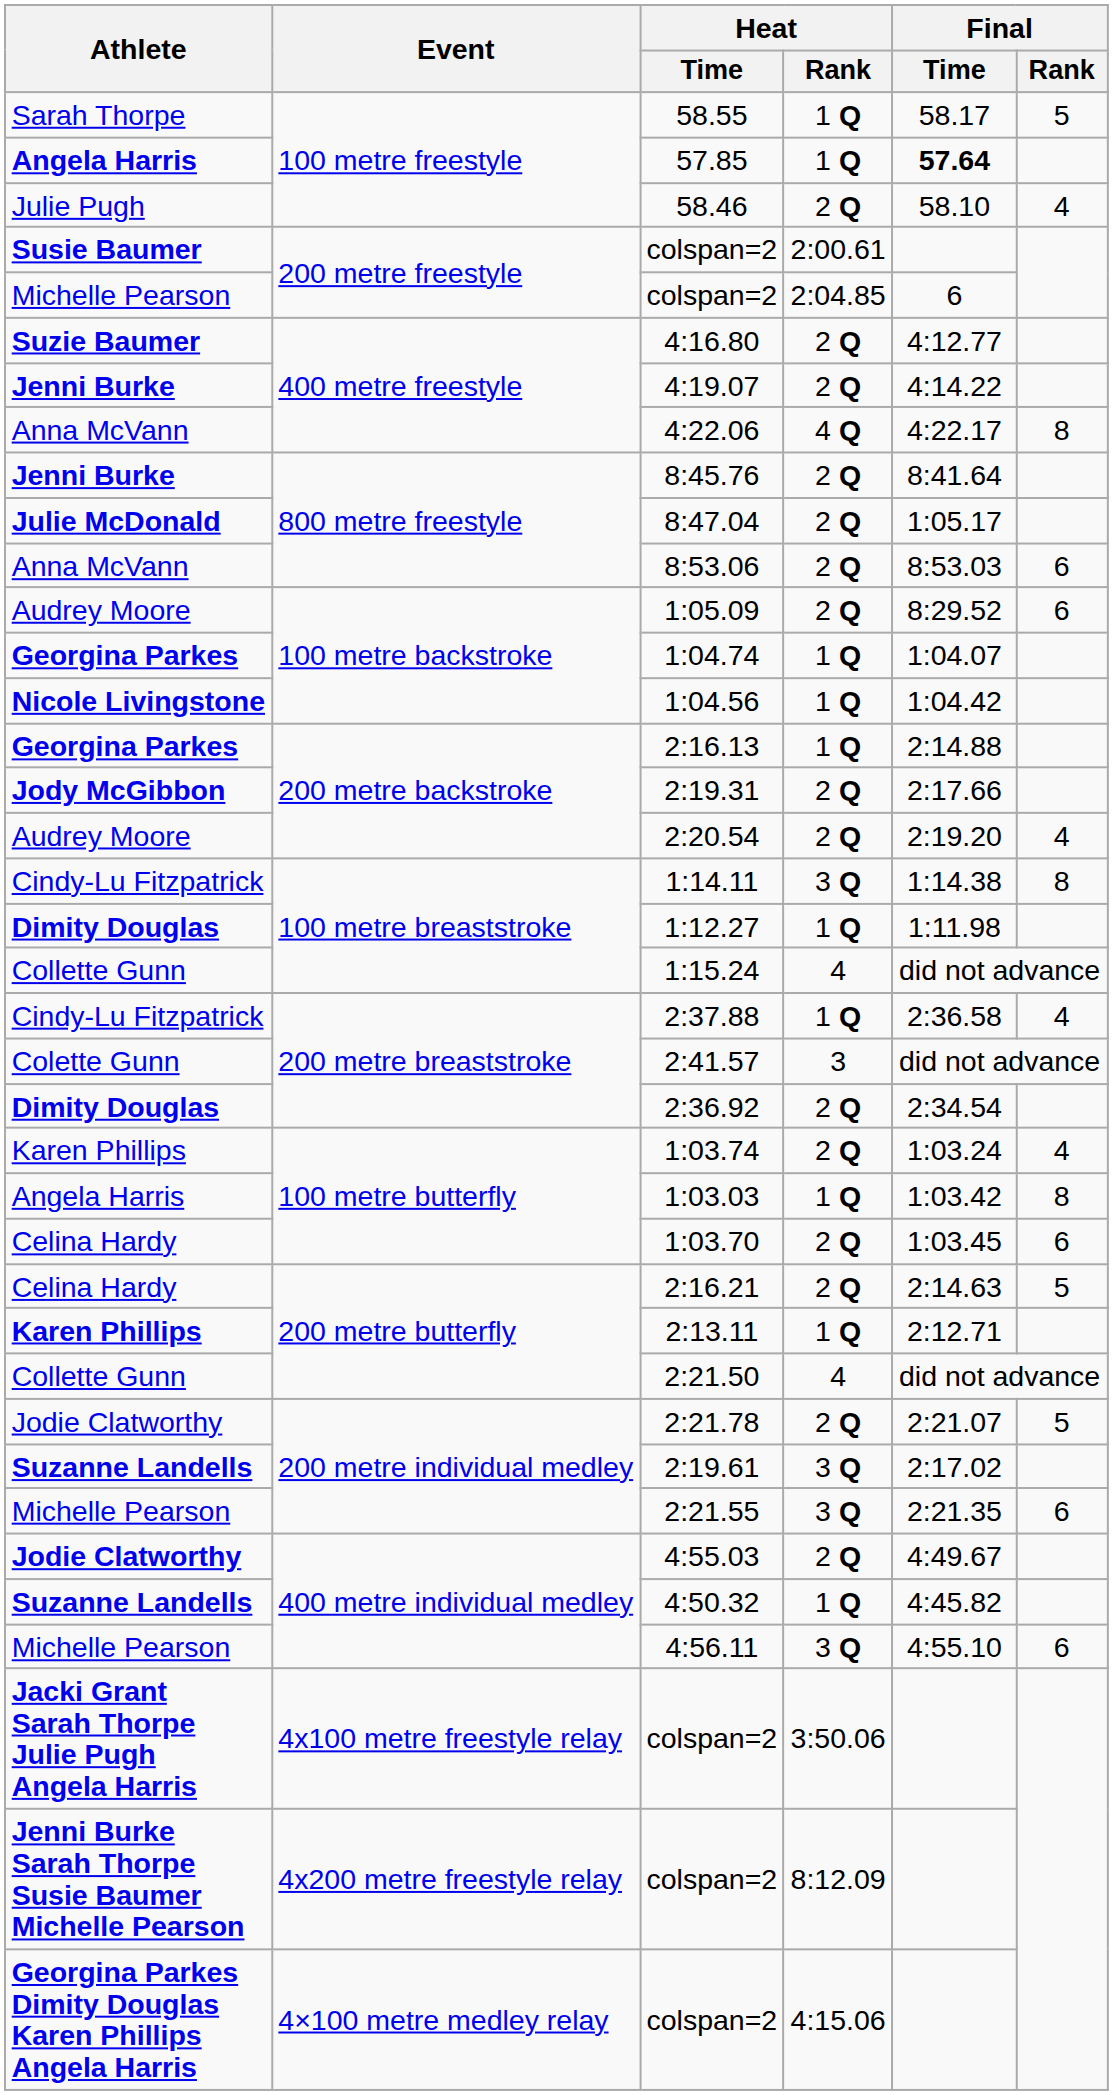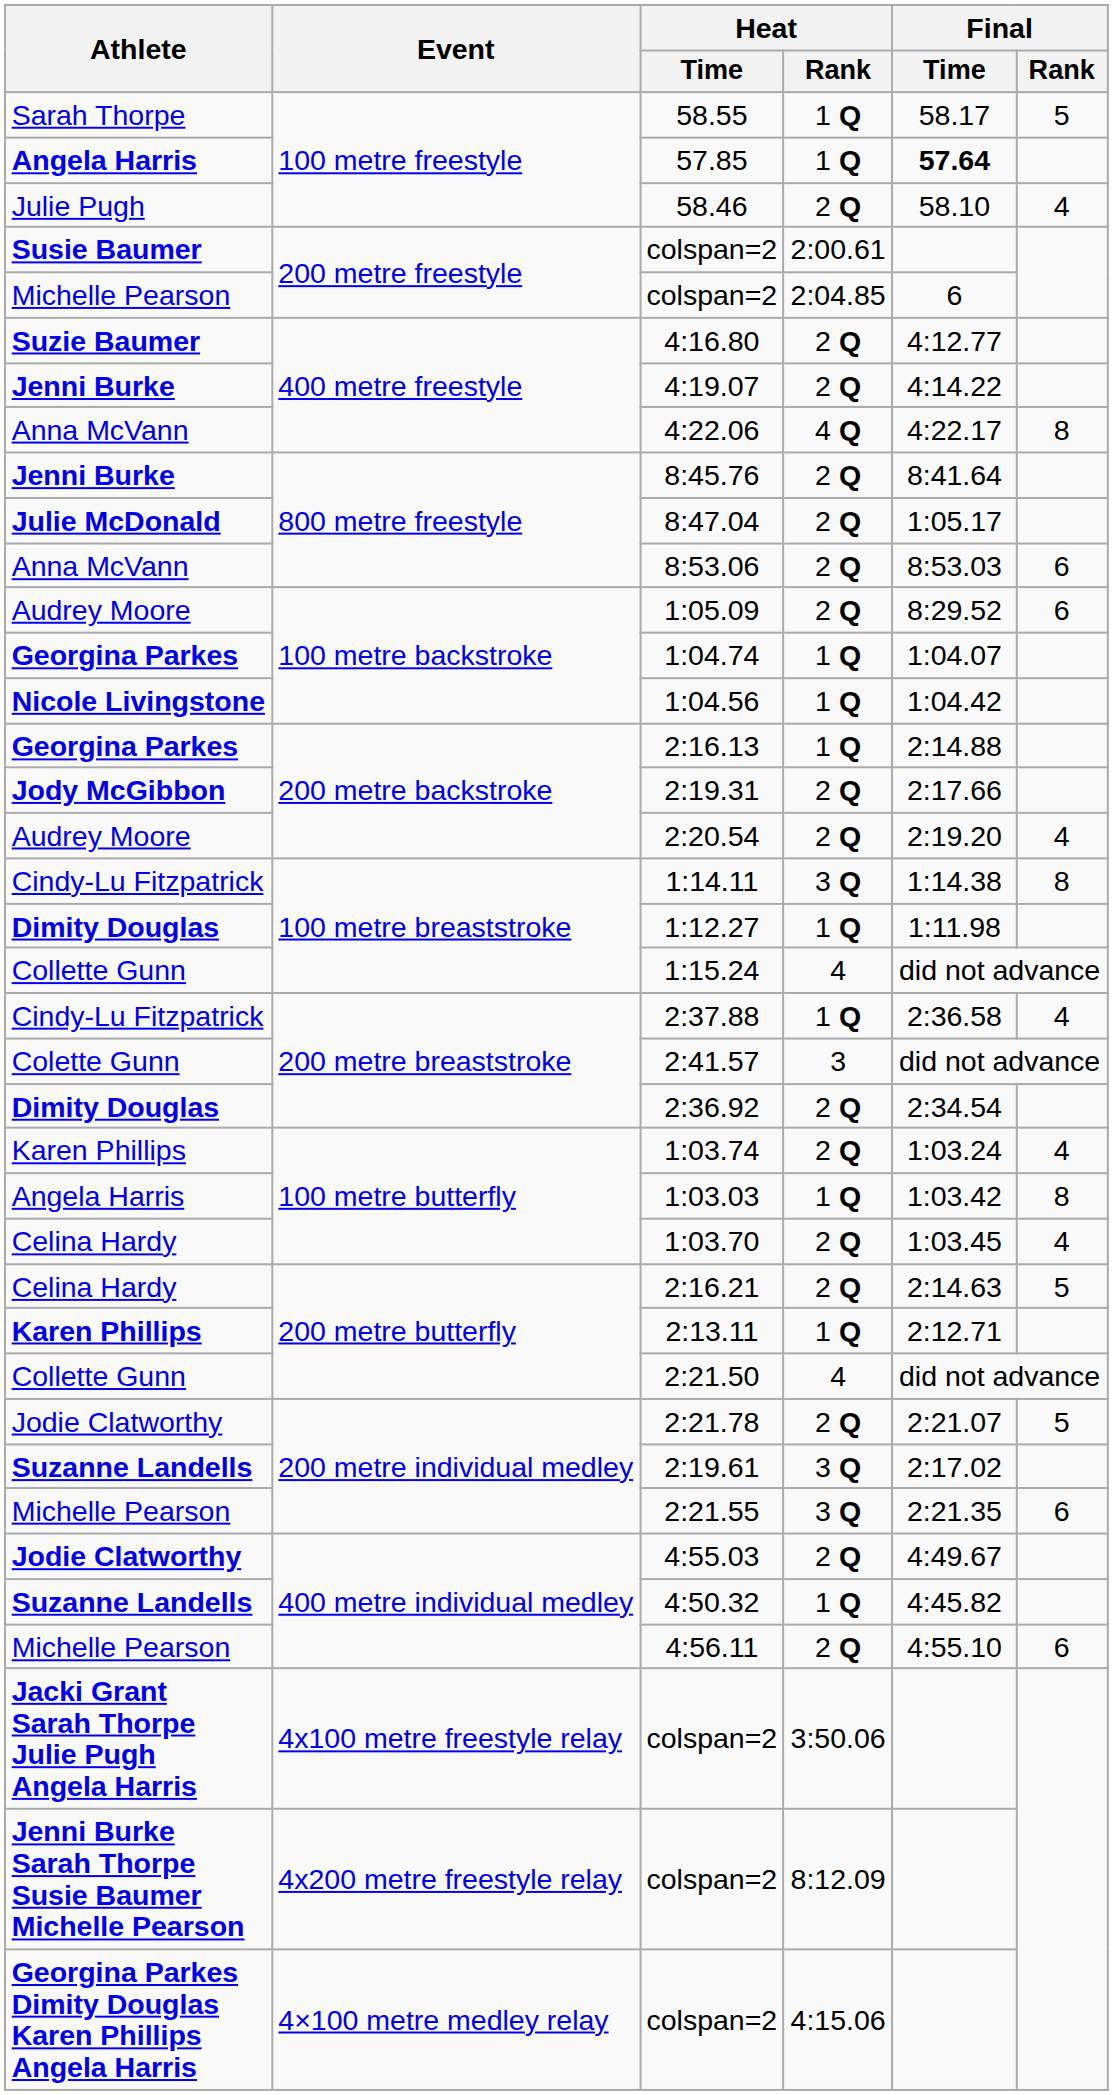(1062, 1242) 6 -> (1062, 1242) 4
(838, 1647) 3 Q -> (838, 1647) 2 Q
